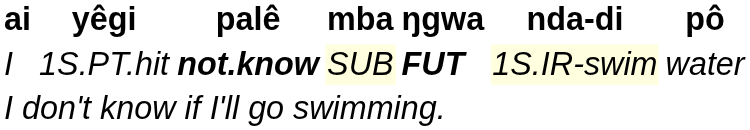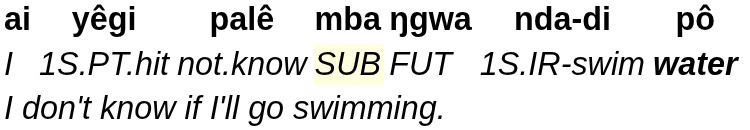(248, 64) bold -> (242, 64) normal
(433, 64) bold -> (421, 64) normal
(575, 64) lightyellow background -> (562, 64) no background
(705, 64) normal -> (695, 64) bold
